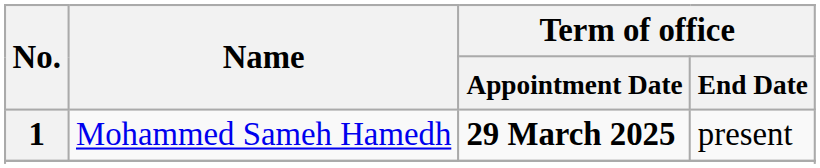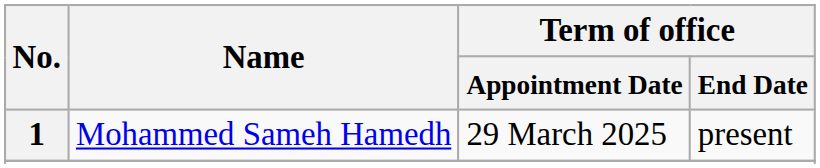(571, 134) bold -> (567, 134) normal
